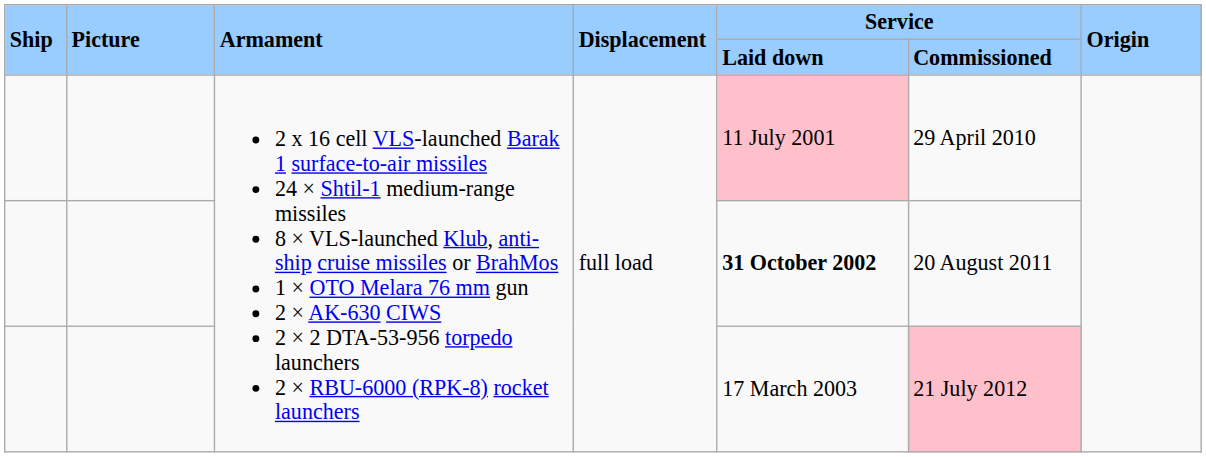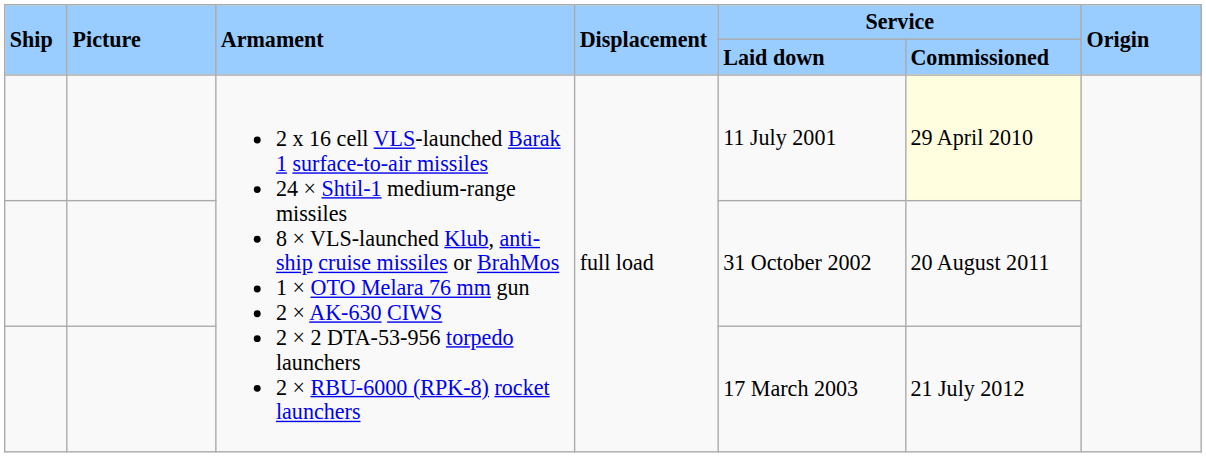(779, 137) pink background -> (780, 137) no background
(974, 137) no background -> (972, 137) lightyellow background
(799, 263) bold -> (797, 263) normal
(970, 388) pink background -> (967, 388) no background
